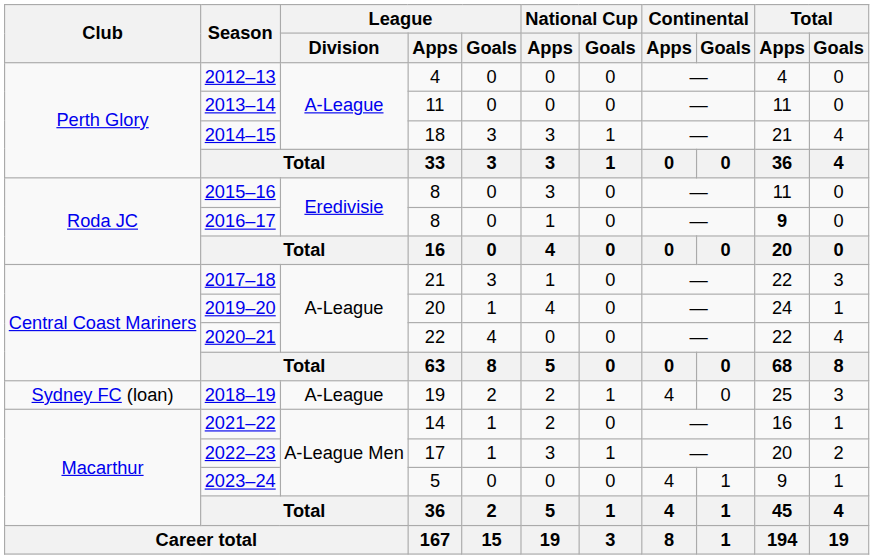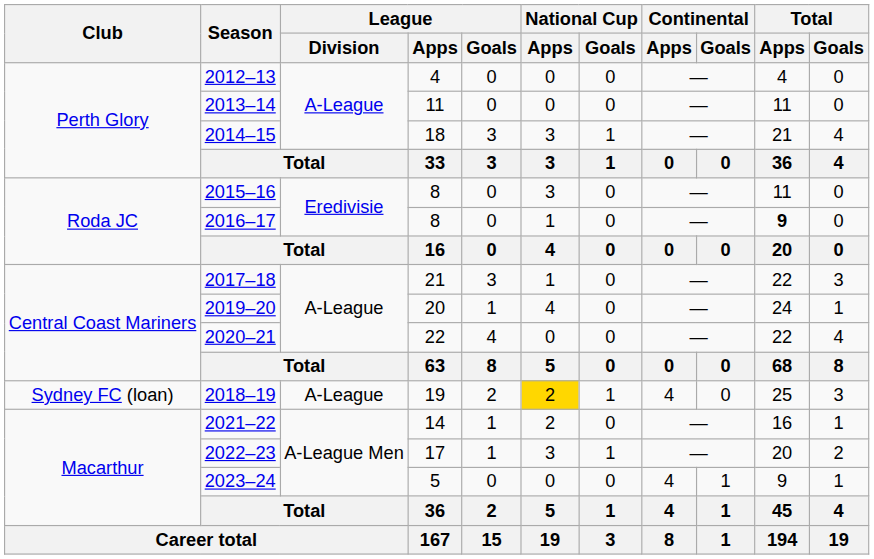(550, 395) no background -> (550, 395) gold background
